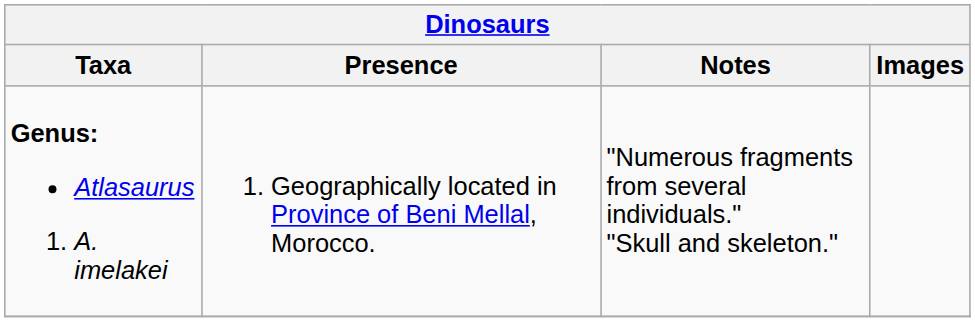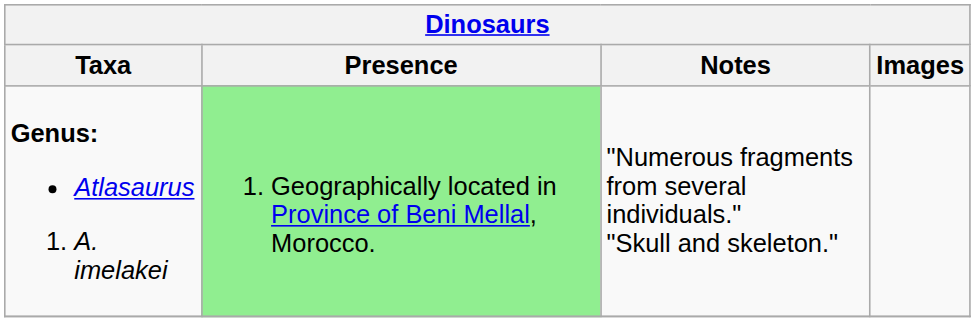(401, 215) no background -> (401, 215) lightgreen background
